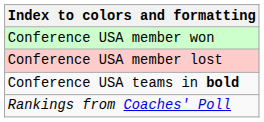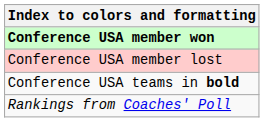(111, 38) normal -> (111, 38) bold
